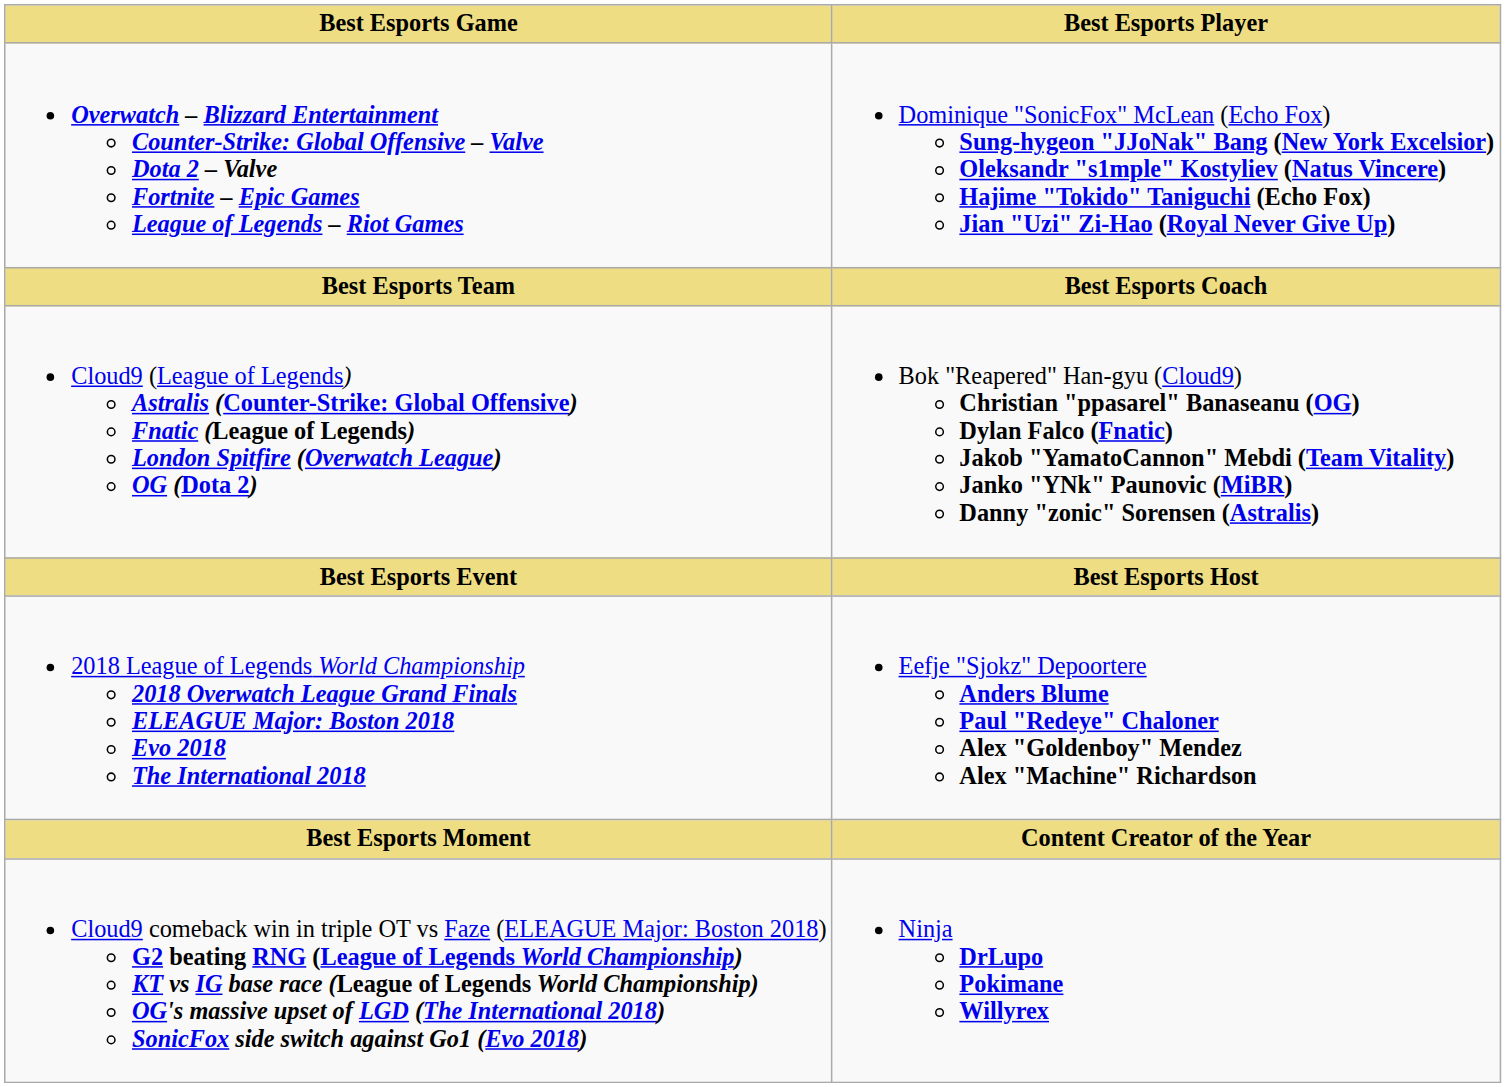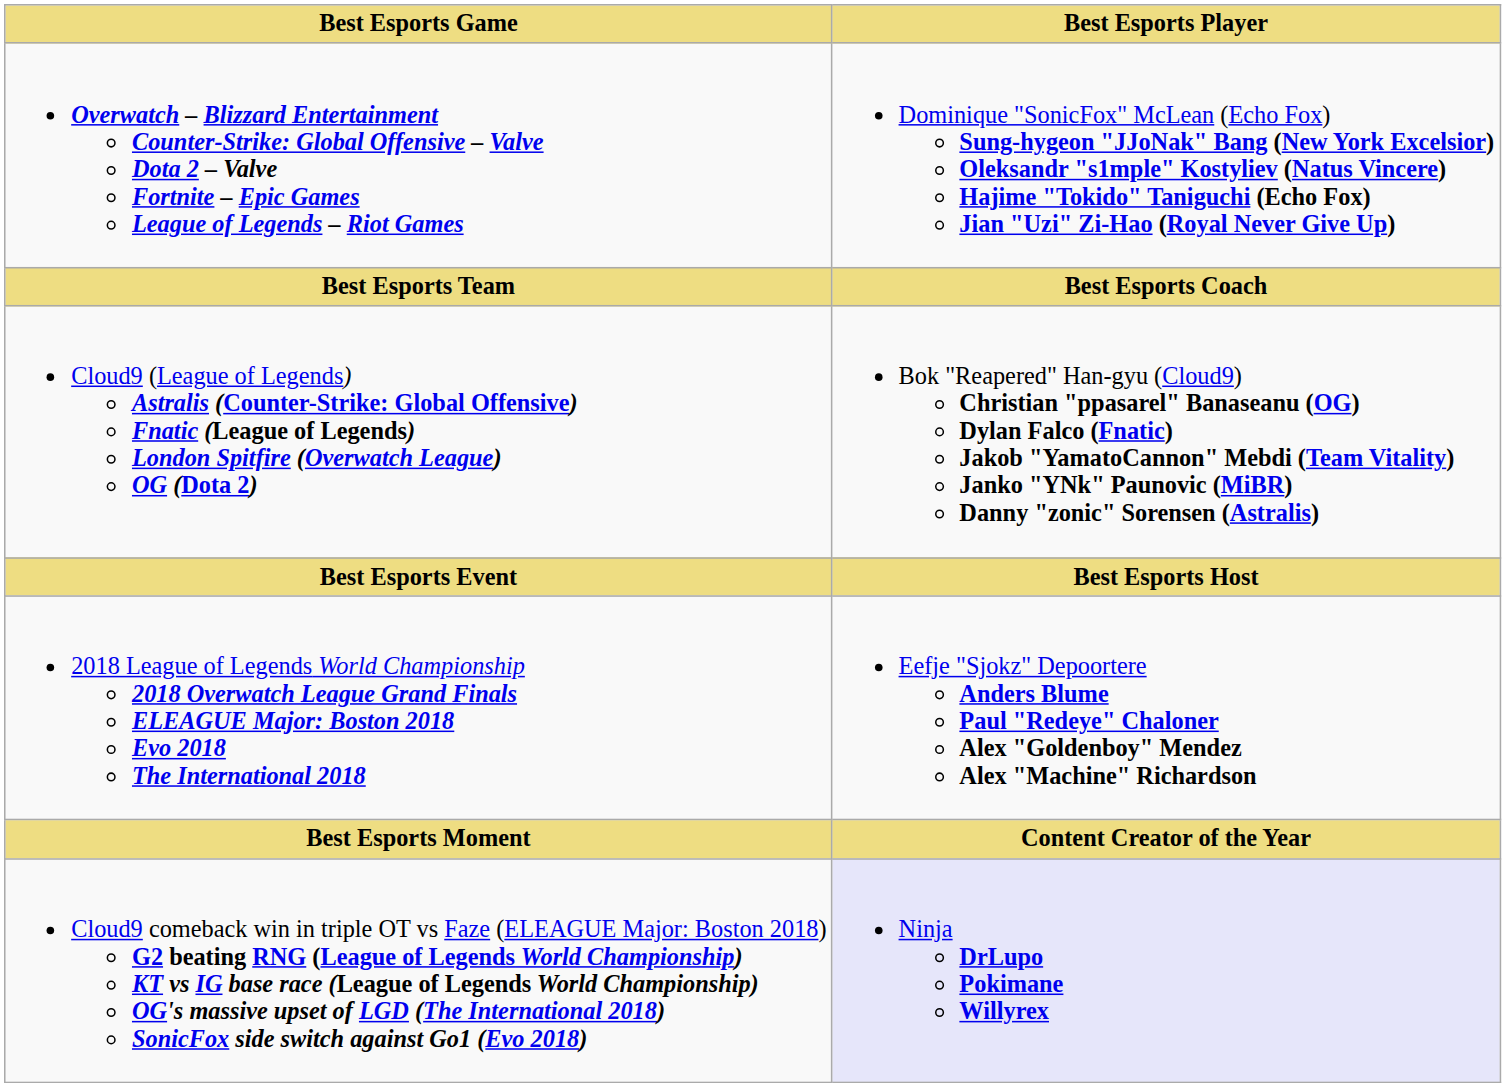(1166, 970) no background -> (1166, 970) lavender background
